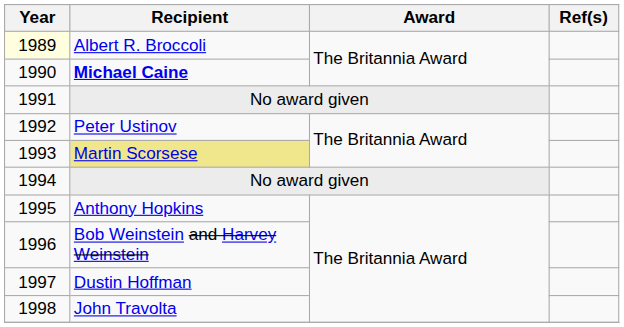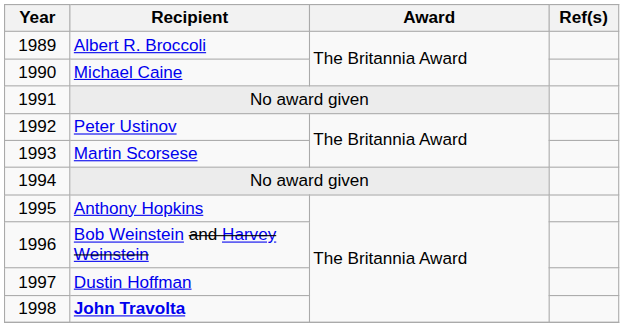(37, 45) lightyellow background -> (37, 45) no background
(131, 72) bold -> (128, 72) normal
(136, 153) khaki background -> (136, 153) no background
(125, 308) normal -> (130, 308) bold
